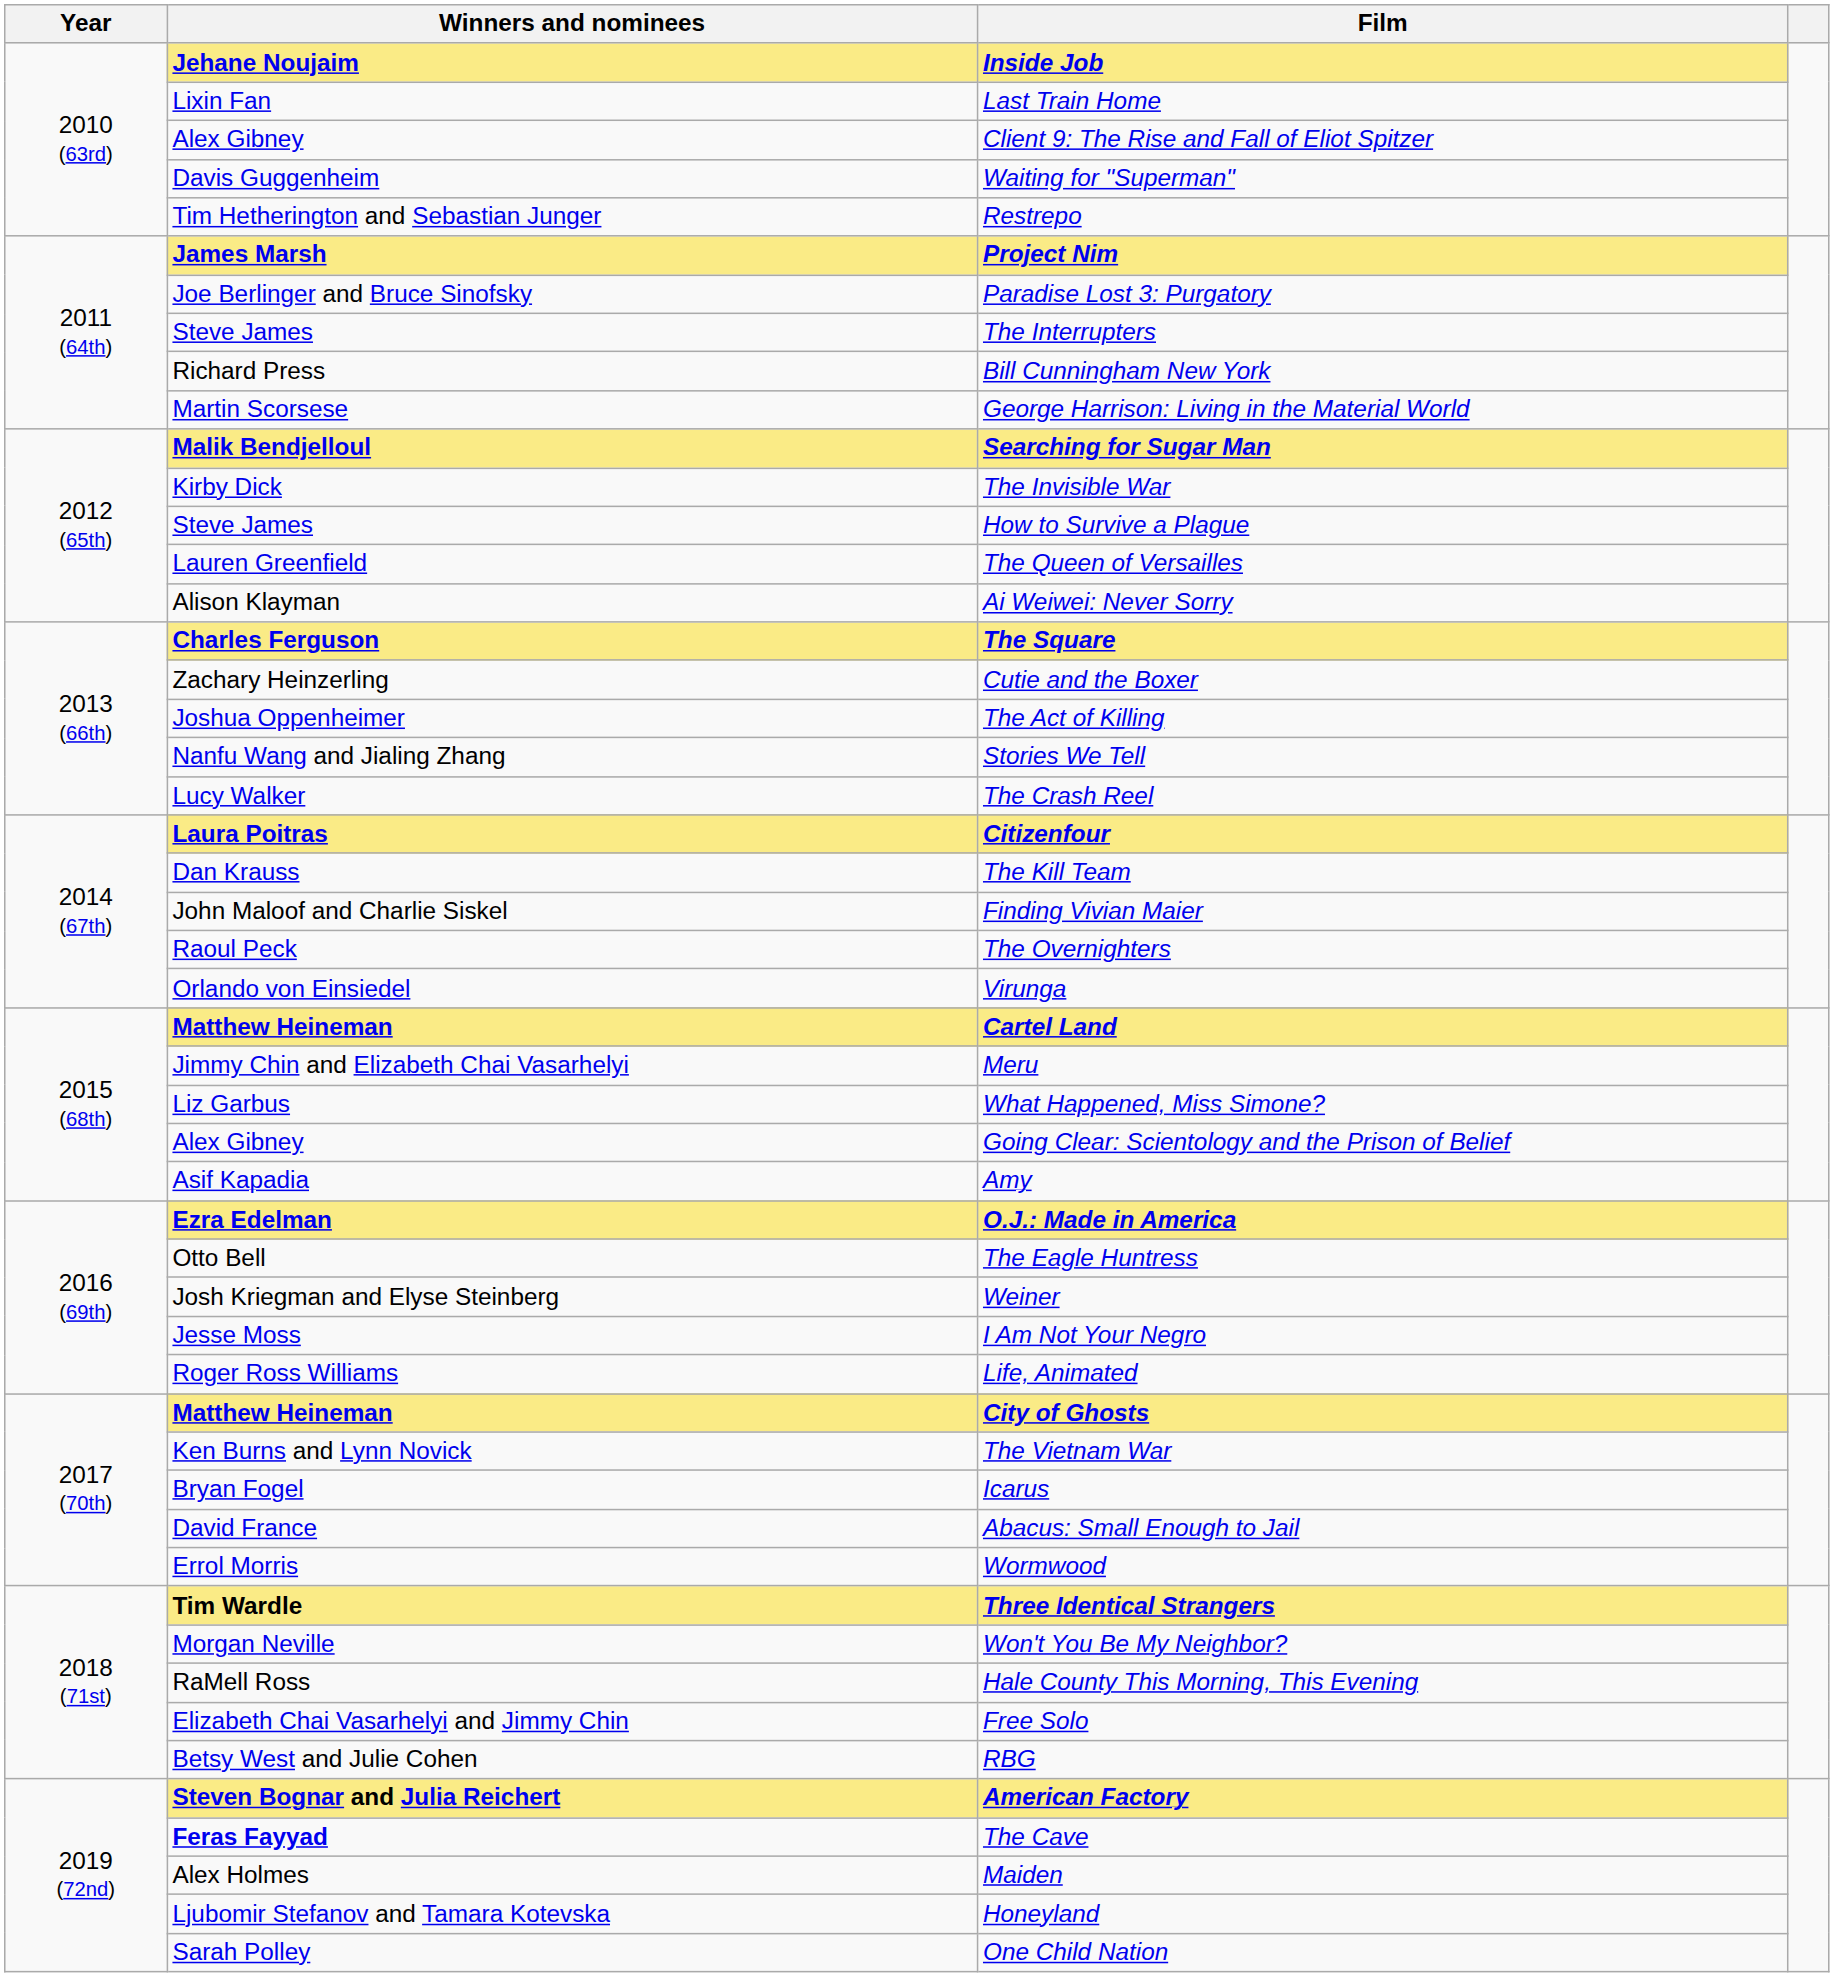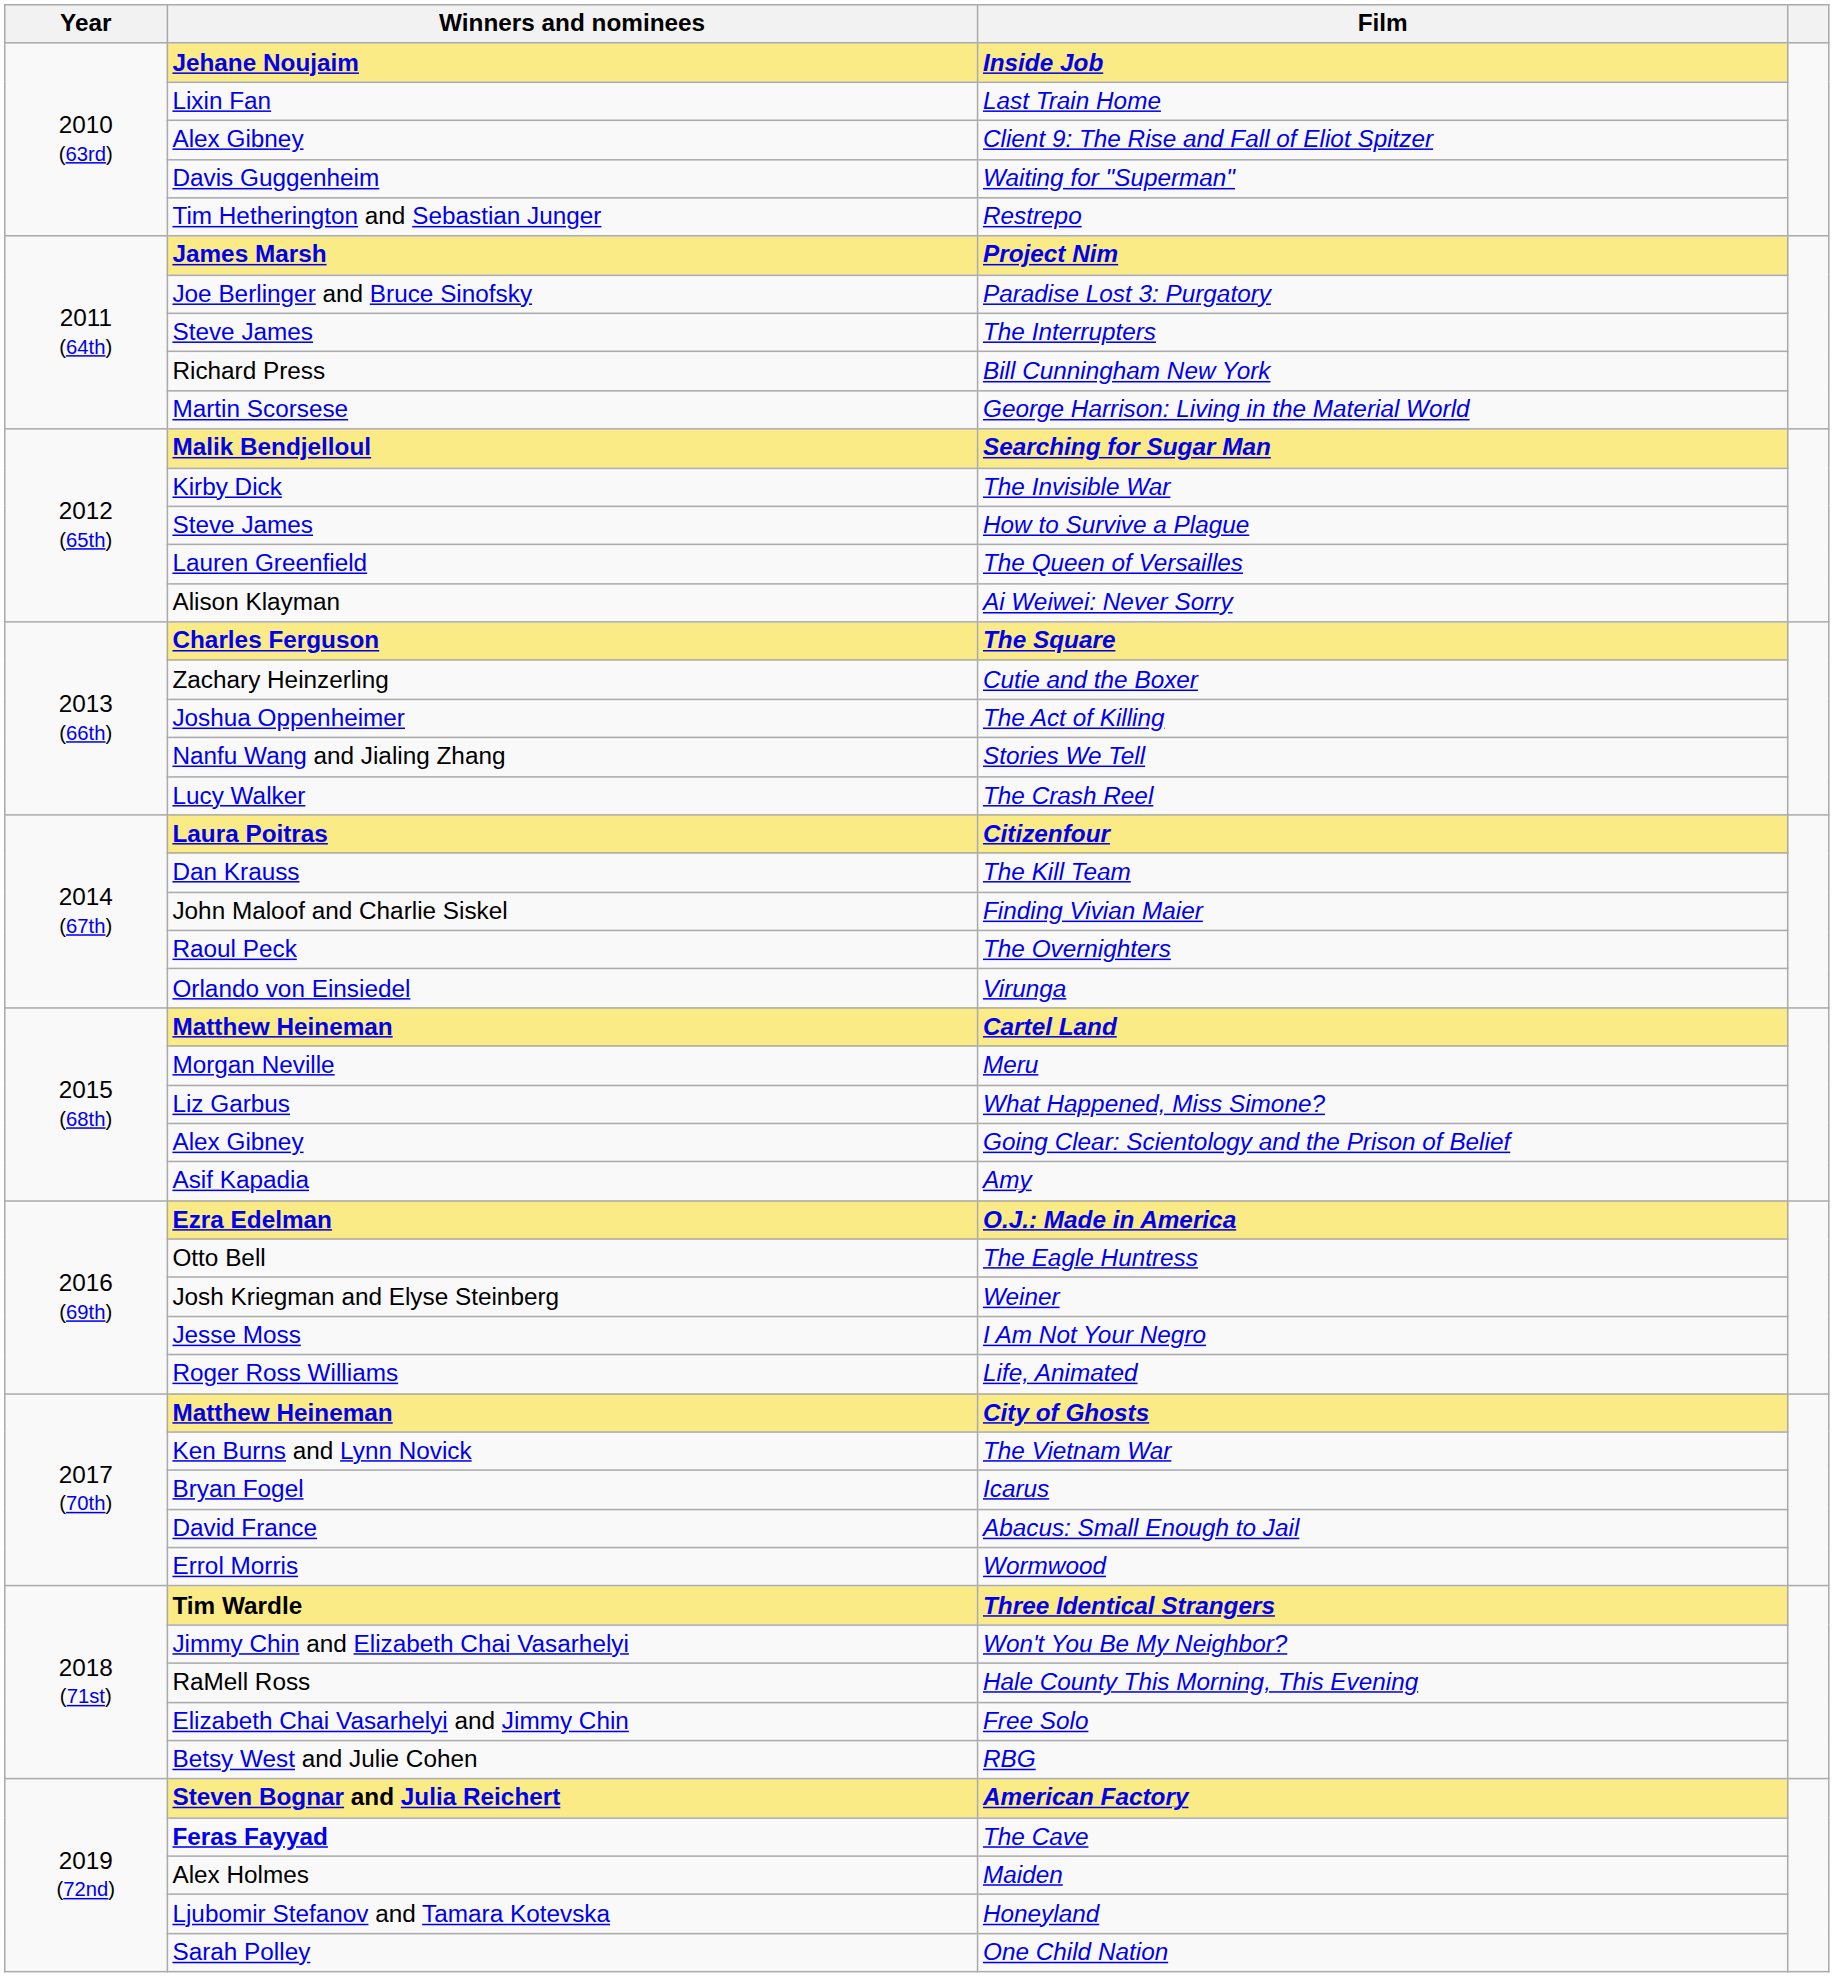(401, 1065) Jimmy Chin and Elizabeth Chai Vasarhelyi -> (254, 1065) Morgan Neville
(254, 1643) Morgan Neville -> (401, 1643) Jimmy Chin and Elizabeth Chai Vasarhelyi
